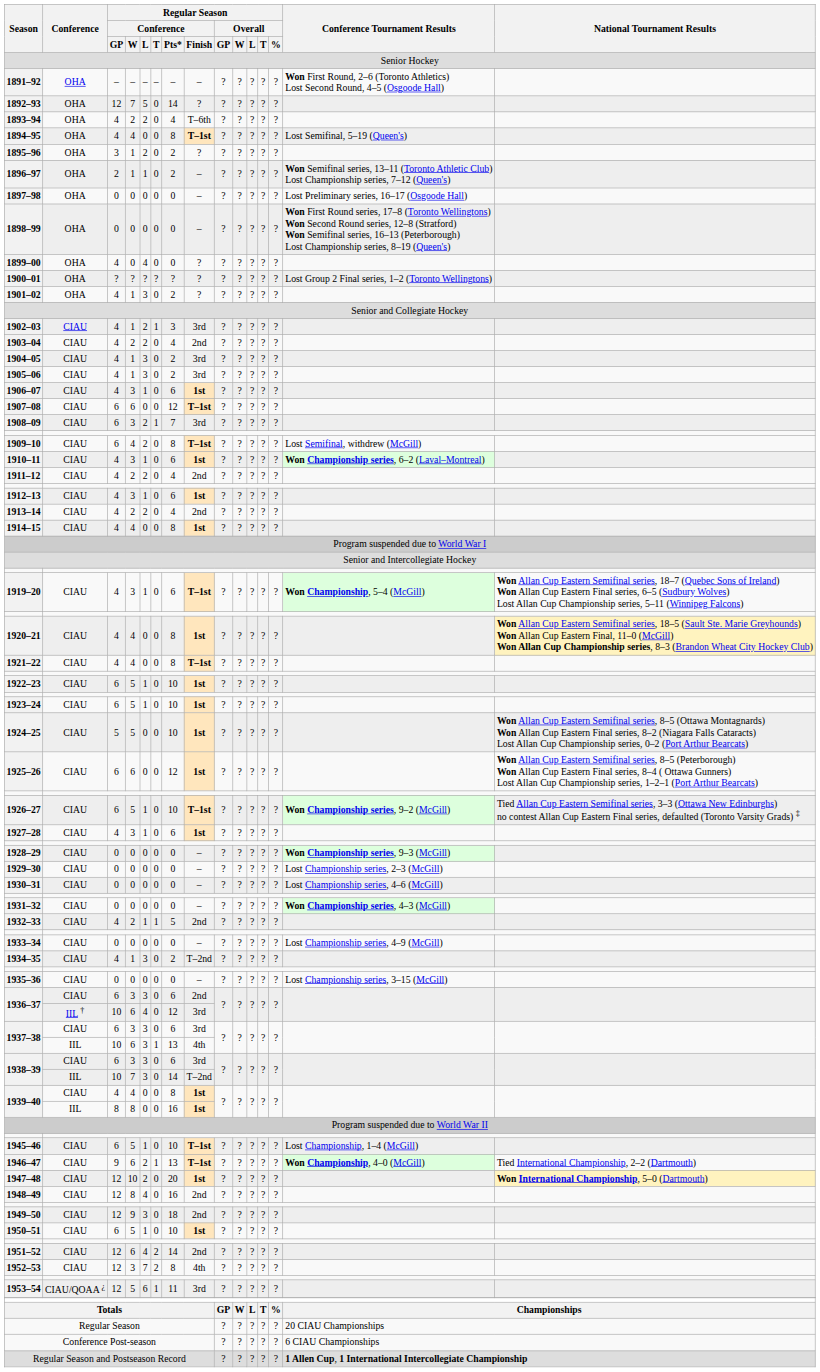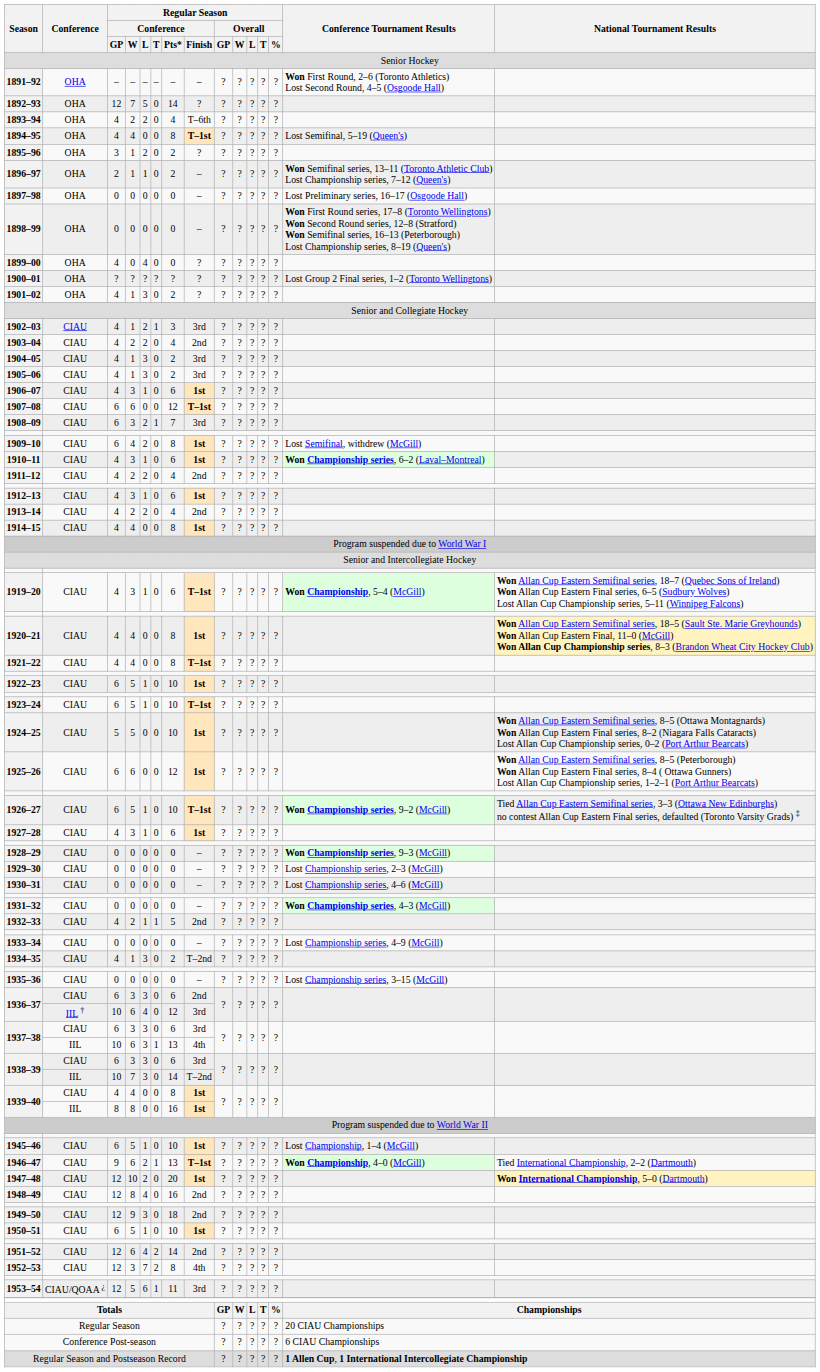(199, 443) T–1st -> (199, 443) 1st
(199, 704) 1st -> (199, 704) T–1st
(199, 1146) T–1st -> (199, 1146) 1st
